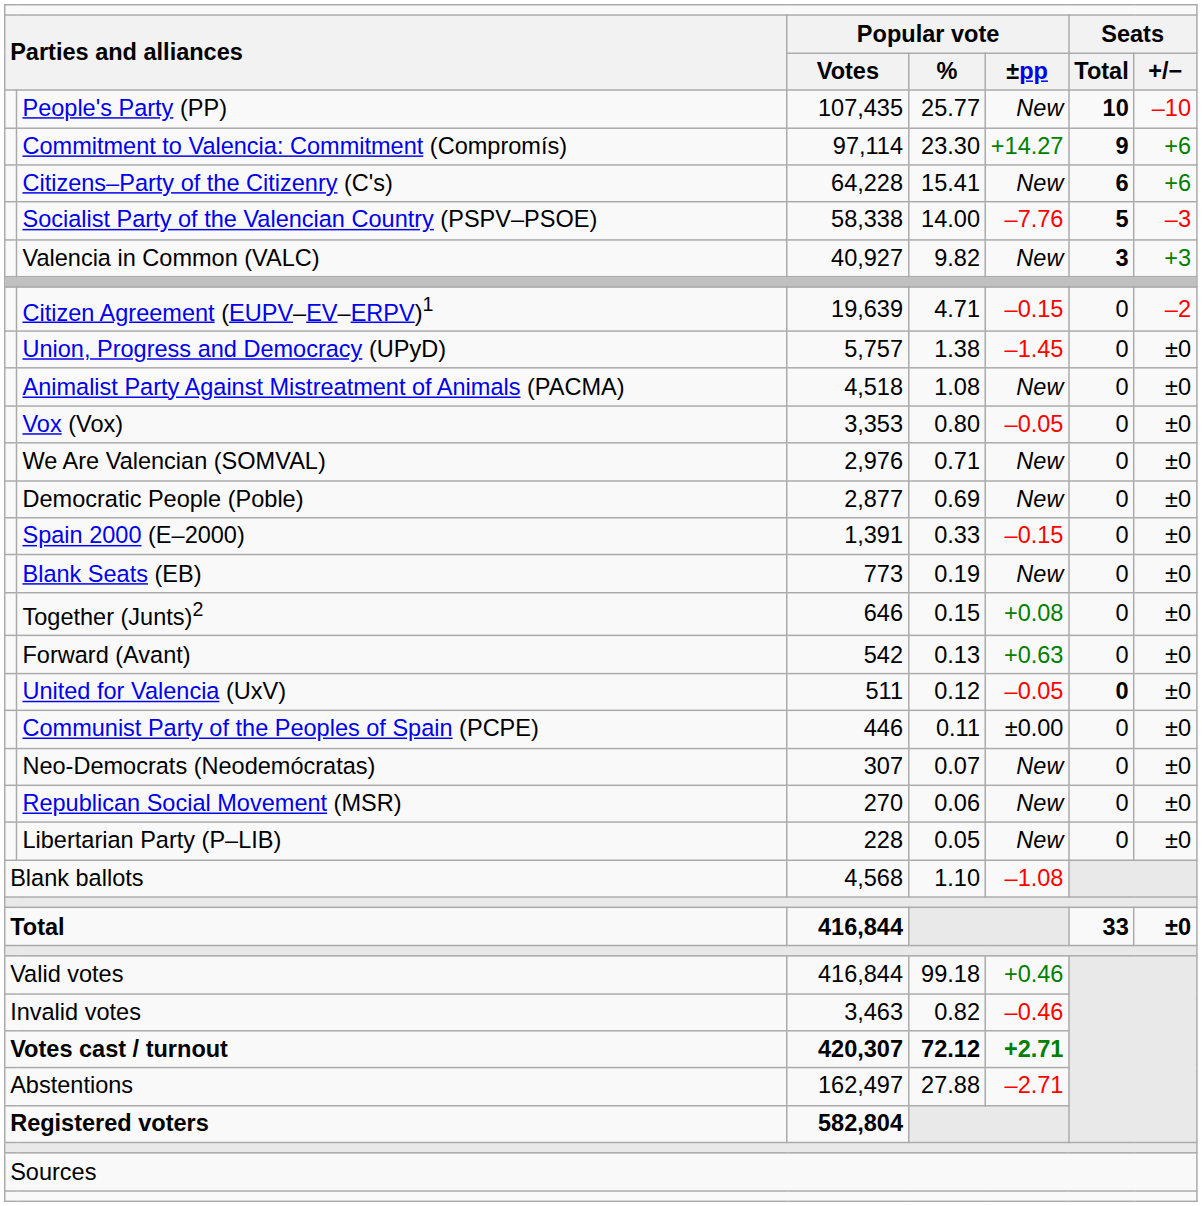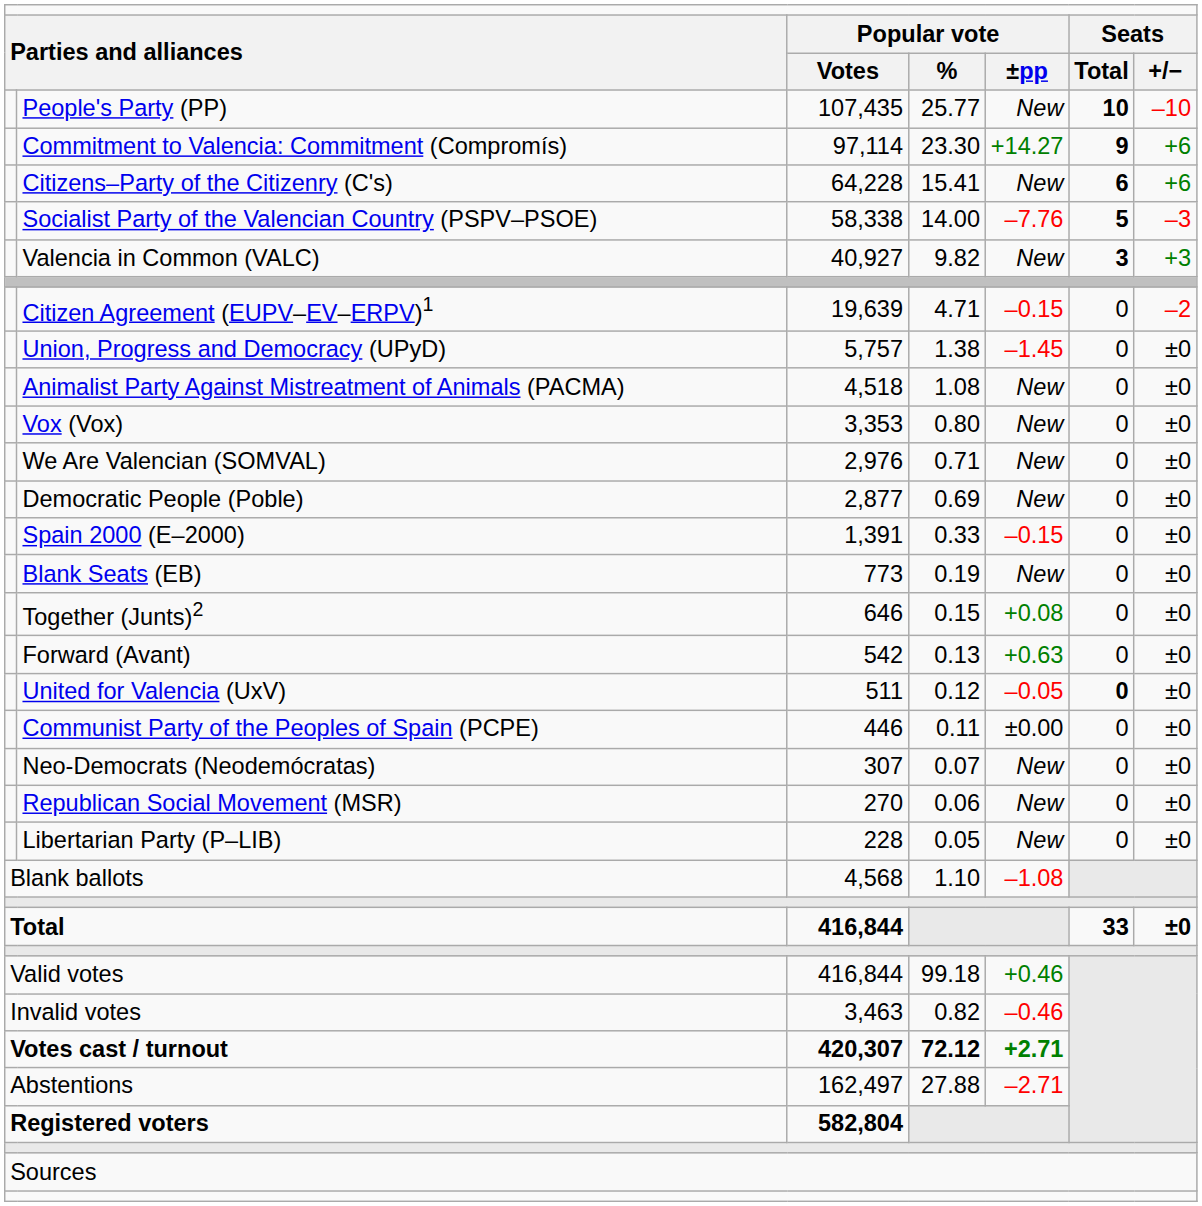(1034, 424) –0.05 -> (1040, 424) New
